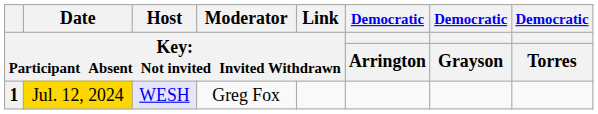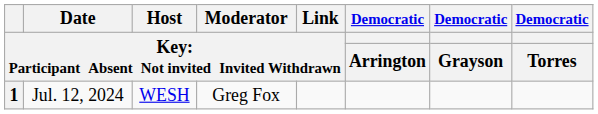(78, 94) gold background -> (78, 94) no background
(164, 94) lavender background -> (164, 94) no background
